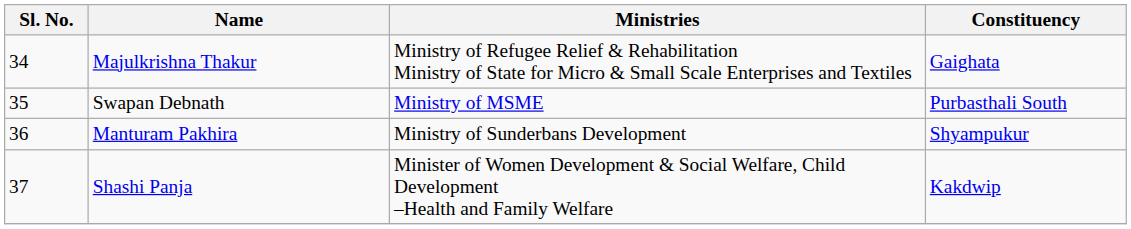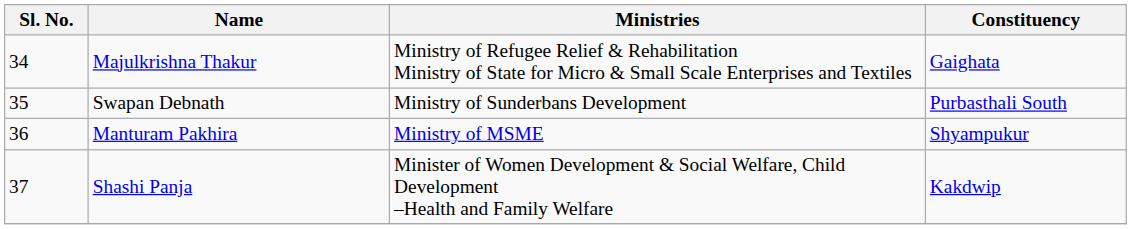(469, 103) Ministry of MSME -> (540, 103) Ministry of Sunderbans Development
(540, 133) Ministry of Sunderbans Development -> (469, 133) Ministry of MSME
